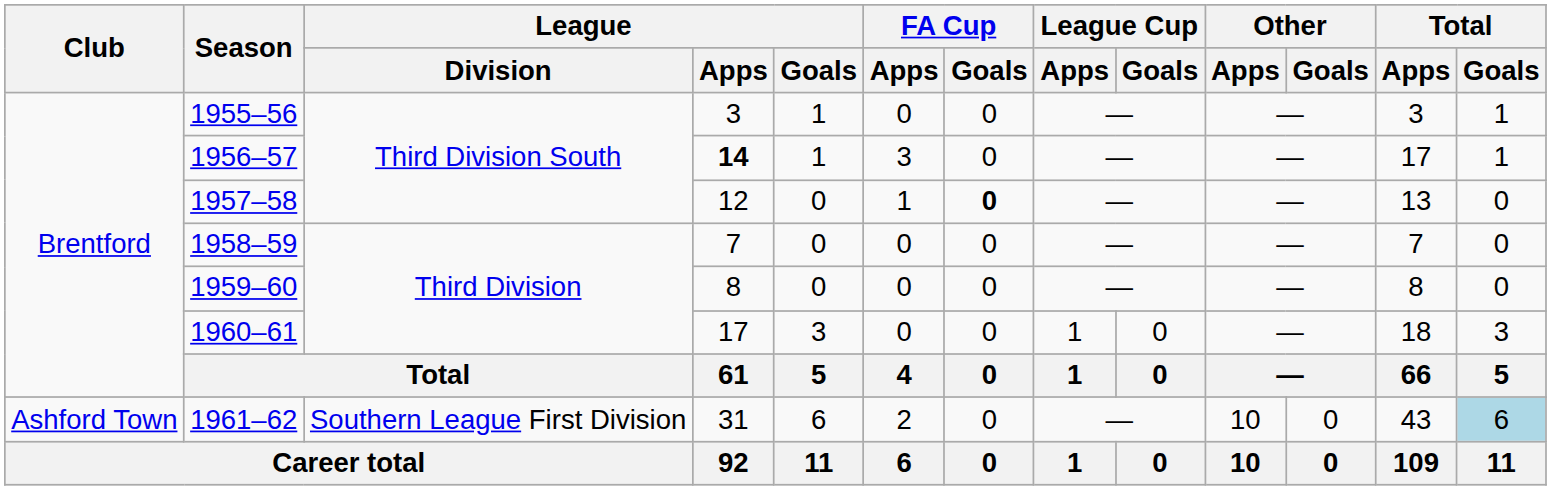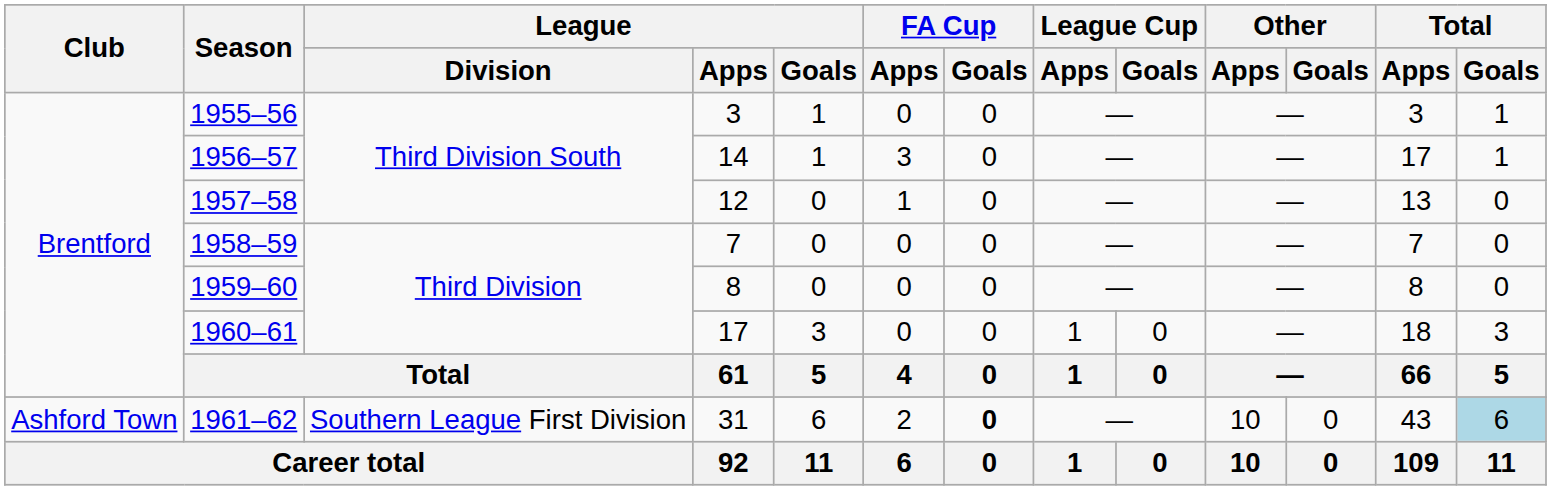(733, 157) bold -> (733, 157) normal
(989, 200) bold -> (989, 200) normal
(989, 419) normal -> (989, 419) bold
